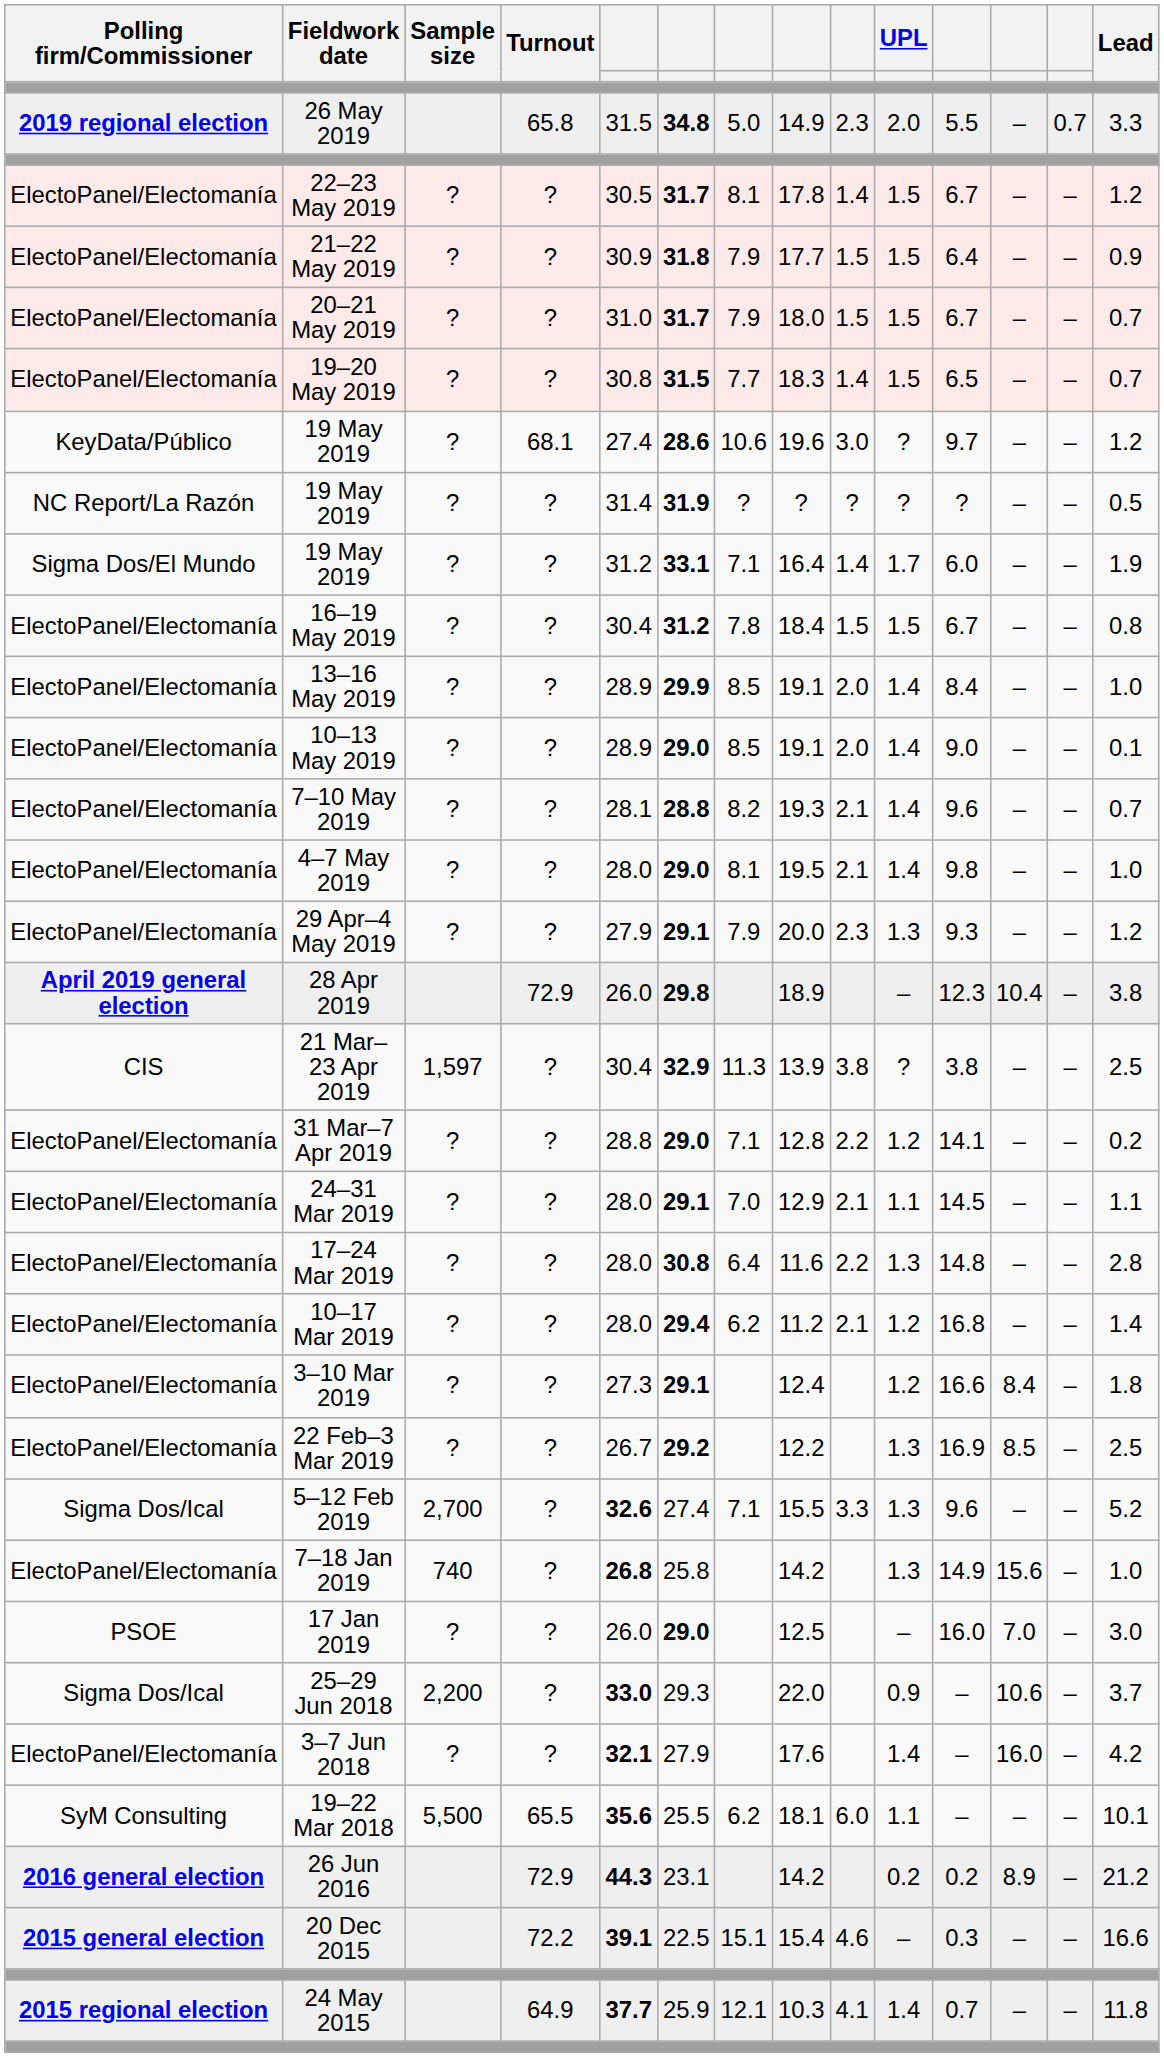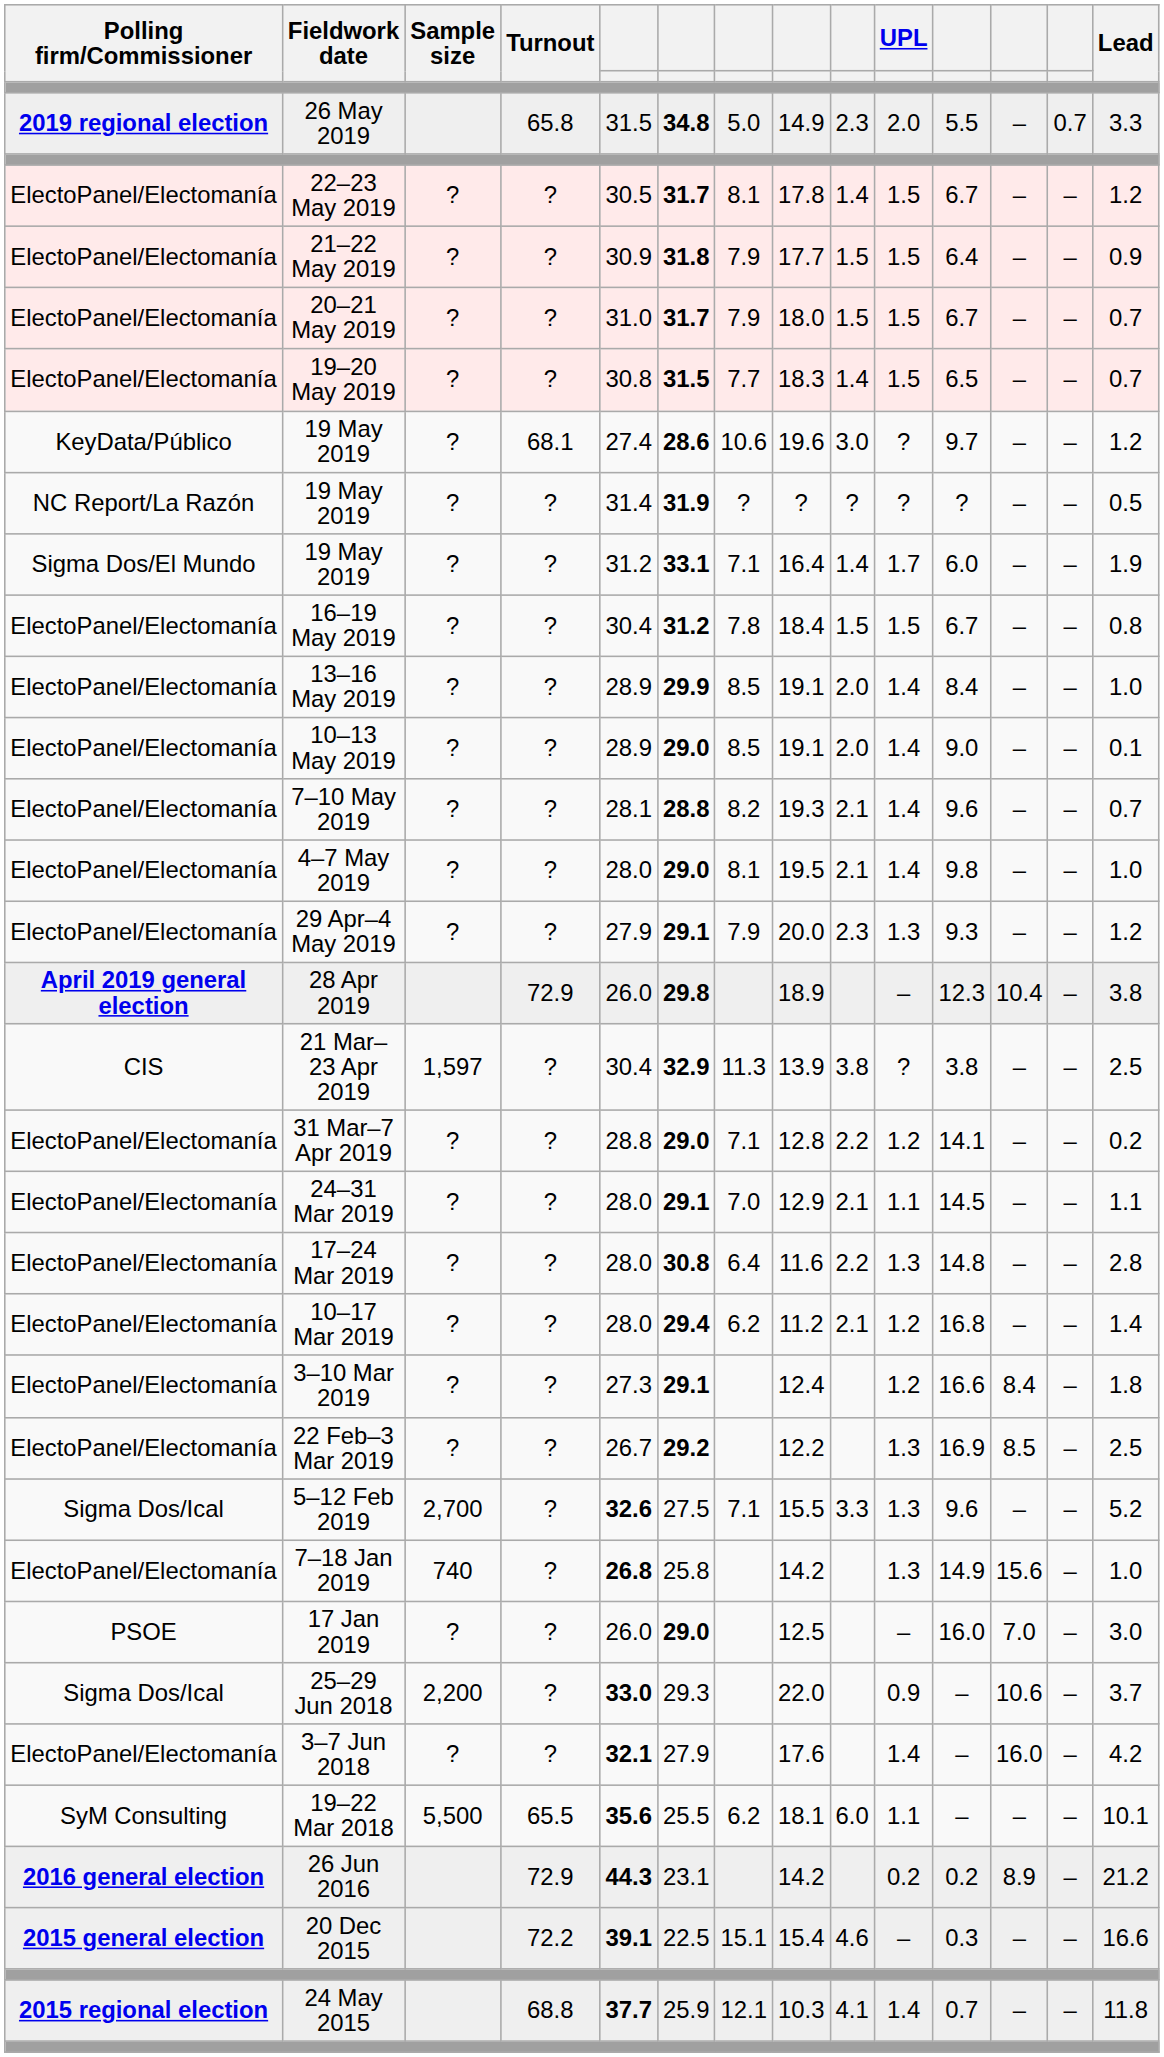(686, 1508) 27.4 -> (686, 1508) 27.5
(550, 2010) 64.9 -> (550, 2010) 68.8
